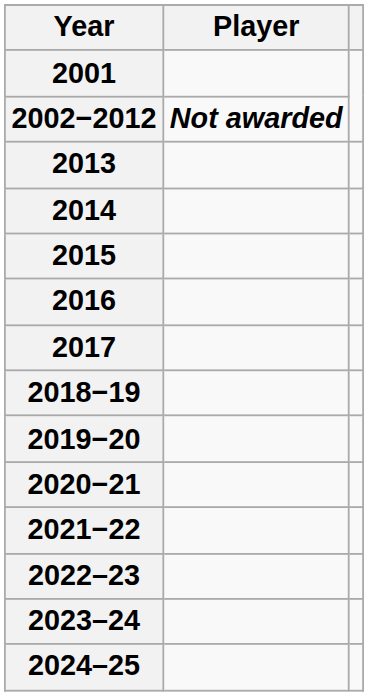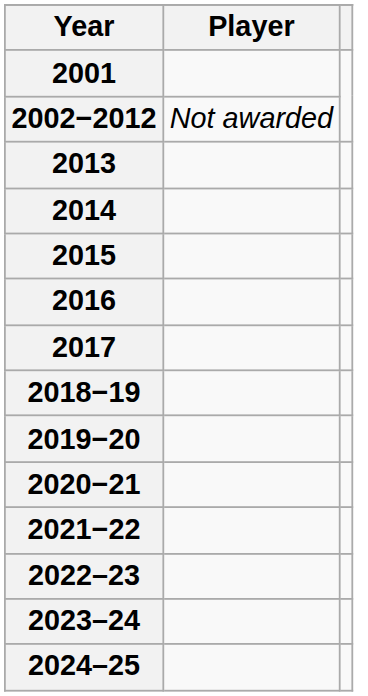(256, 118) bold -> (251, 118) normal
